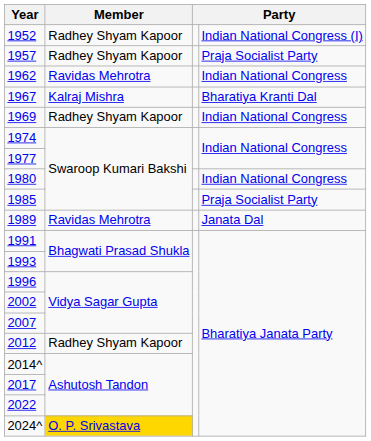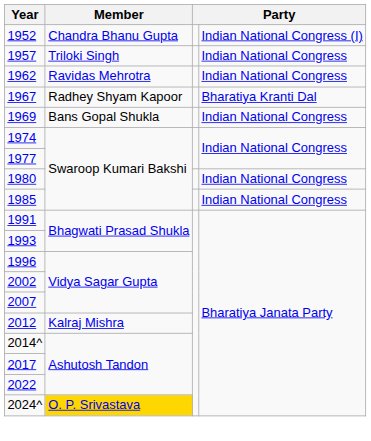(115, 35) Radhey Shyam Kapoor -> (113, 35) Chandra Bhanu Gupta
(115, 55) Radhey Shyam Kapoor -> (84, 55) Triloki Singh
(259, 55) Praja Socialist Party -> (274, 55) Indian National Congress
(86, 96) Kalraj Mishra -> (115, 96) Radhey Shyam Kapoor
(115, 117) Radhey Shyam Kapoor -> (104, 117) Bans Gopal Shukla
(259, 199) Praja Socialist Party -> (274, 199) Indian National Congress
- row: (22, 220)
(115, 343) Radhey Shyam Kapoor -> (86, 323) Kalraj Mishra
